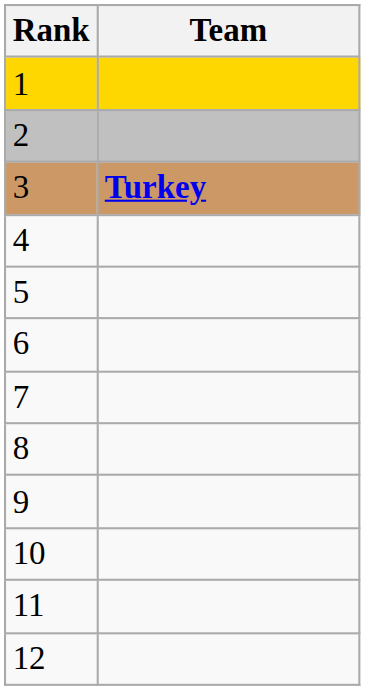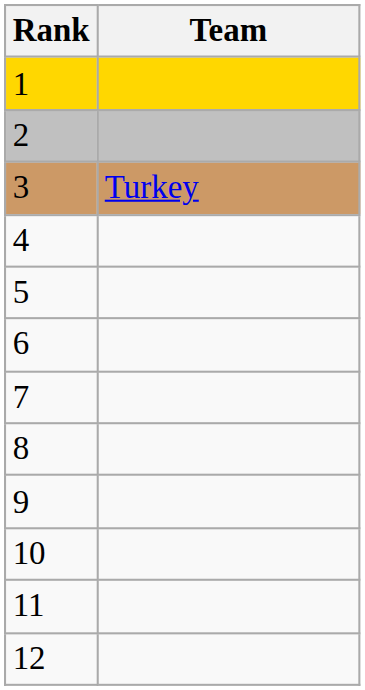(155, 187) bold -> (152, 187) normal
